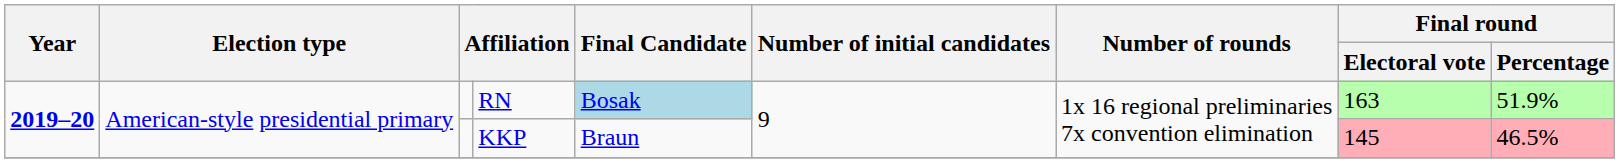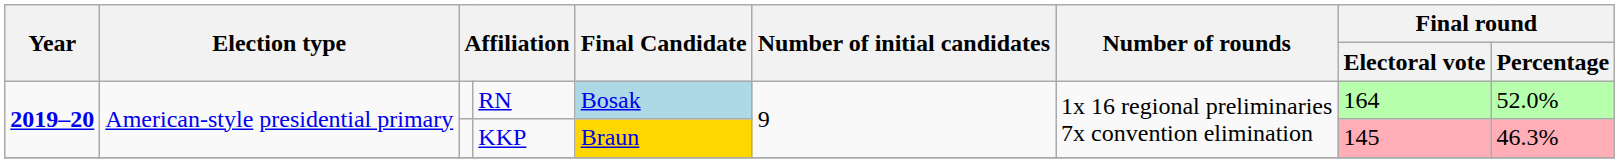(1361, 99) 163 -> (1361, 99) 164
(1527, 99) 51.9% -> (1527, 99) 52.0%
(610, 137) no background -> (610, 137) gold background
(1527, 137) 46.5% -> (1527, 137) 46.3%
